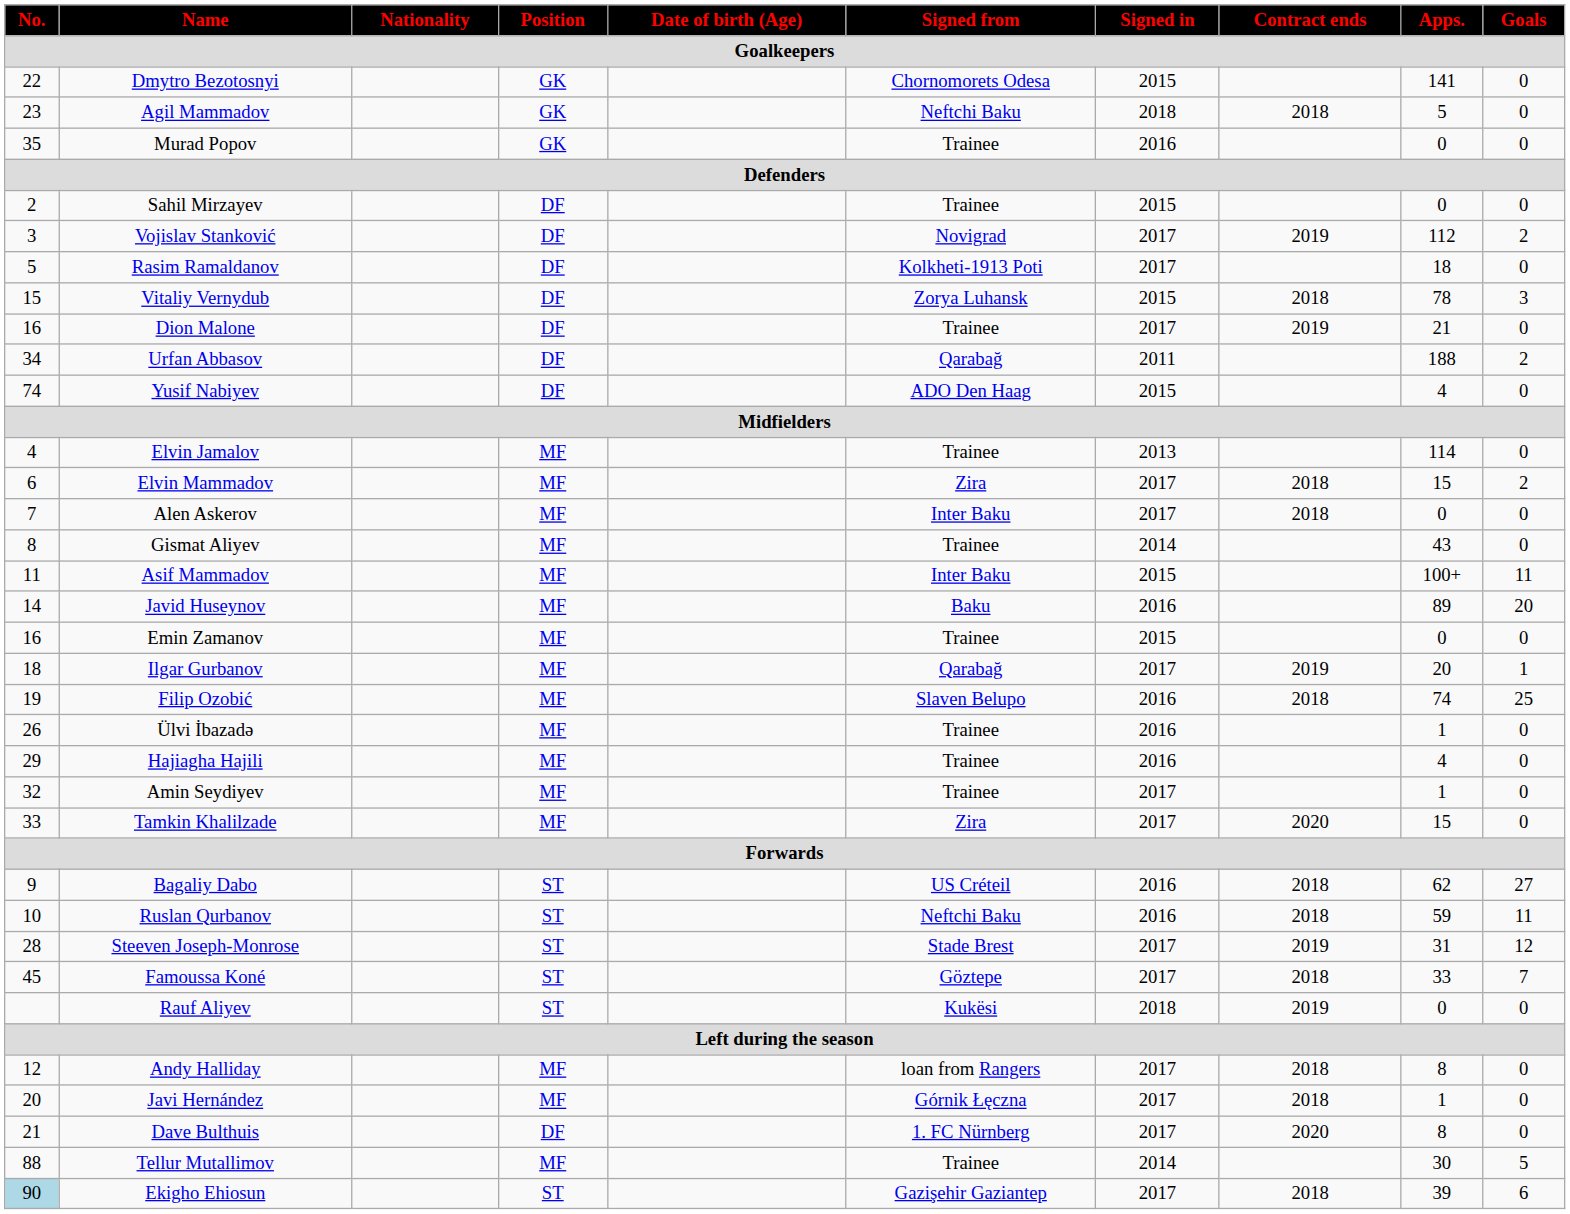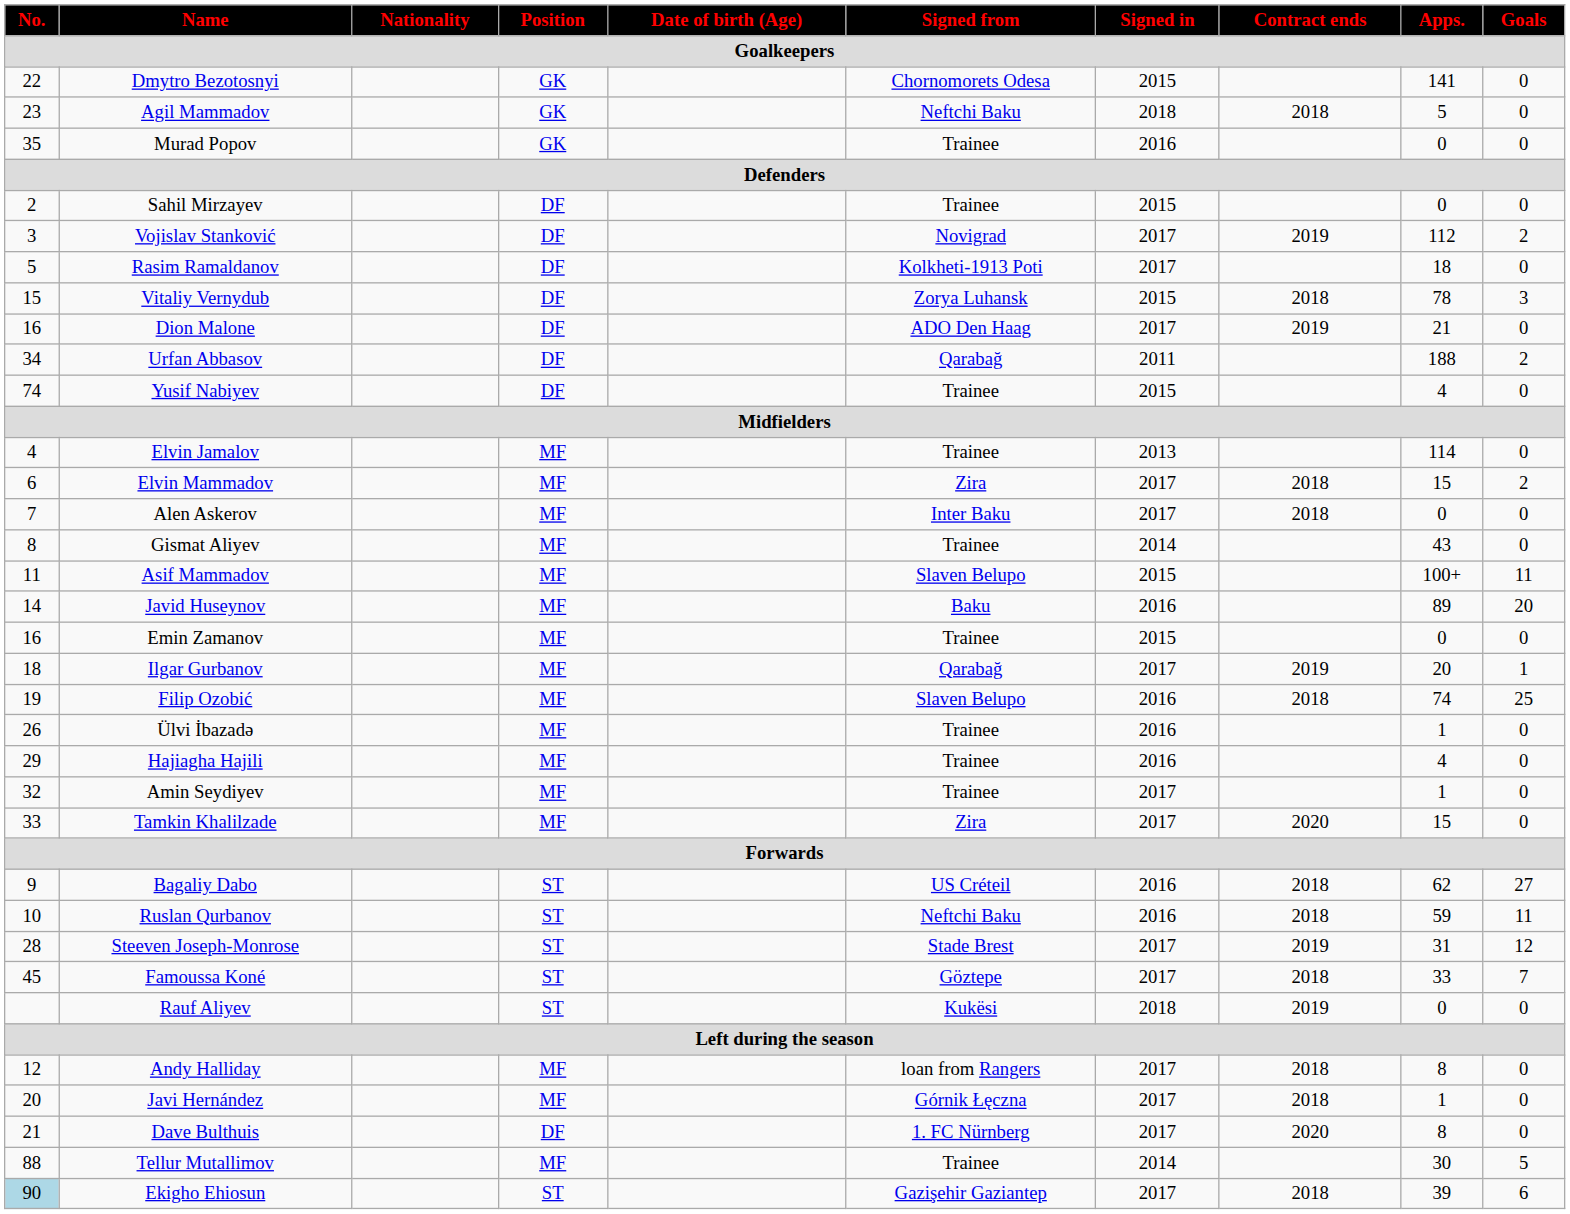(971, 329) Trainee -> (971, 329) ADO Den Haag
(971, 390) ADO Den Haag -> (971, 390) Trainee
(971, 576) Inter Baku -> (971, 576) Slaven Belupo
